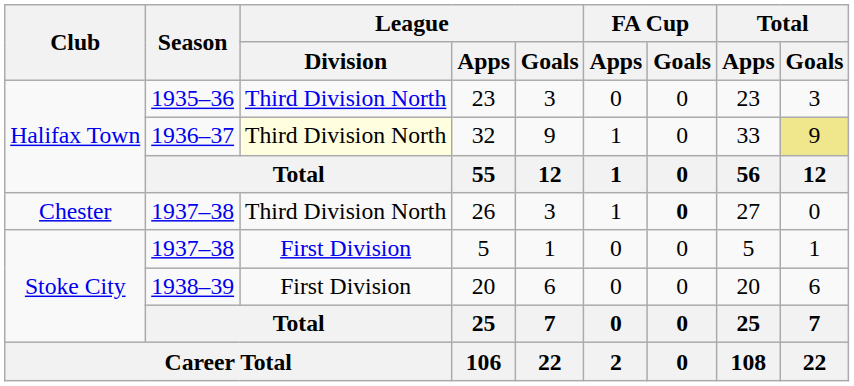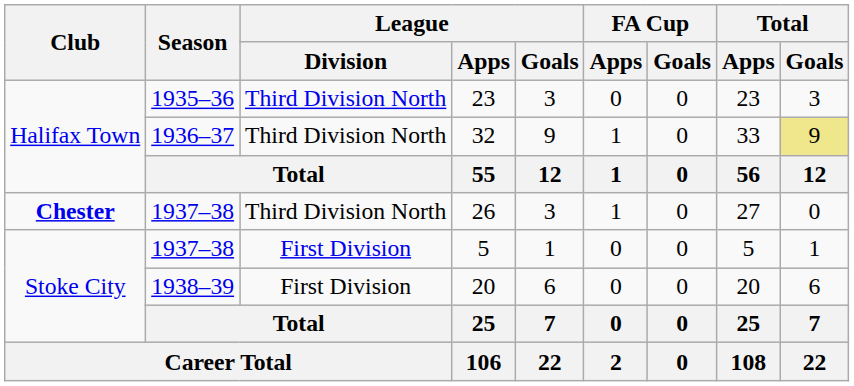(346, 135) lightyellow background -> (346, 135) no background
(75, 211) normal -> (75, 211) bold
(682, 211) bold -> (682, 211) normal
